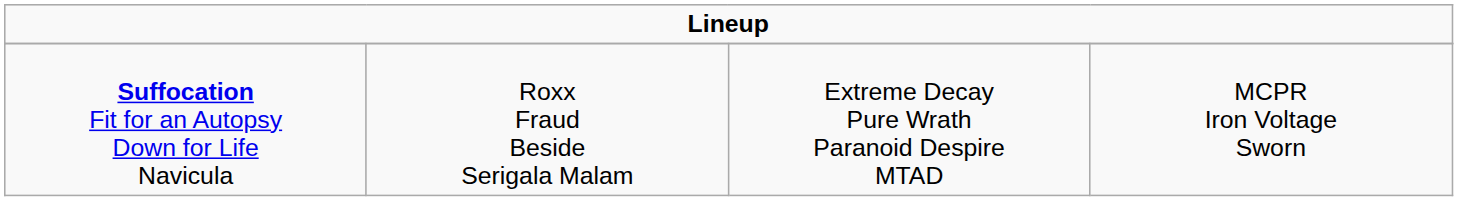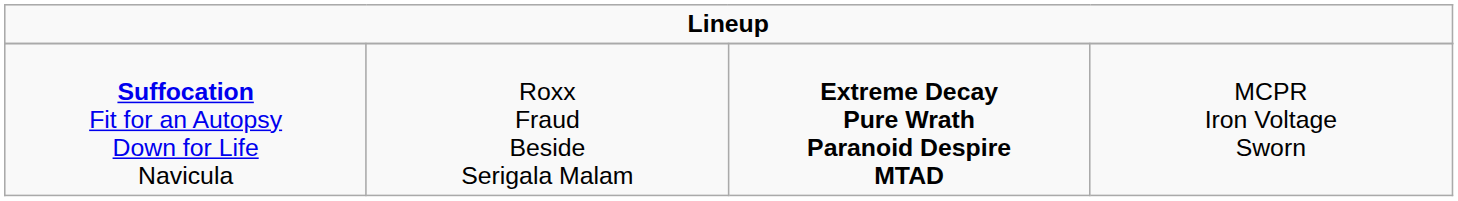(909, 133) normal -> (909, 133) bold
